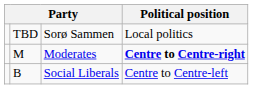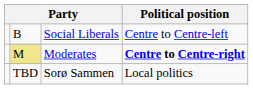rows swapped: (81, 73) <-> (79, 34)
(19, 53) no background -> (19, 53) khaki background
